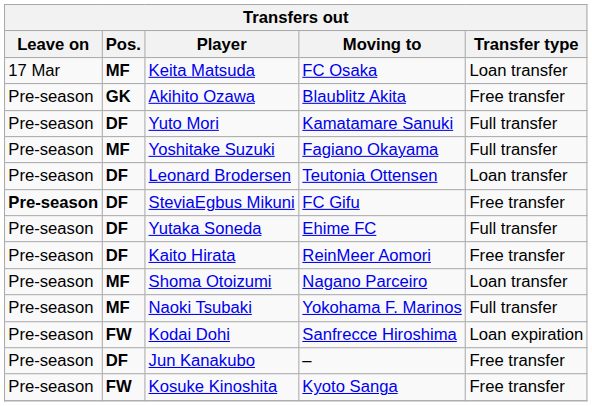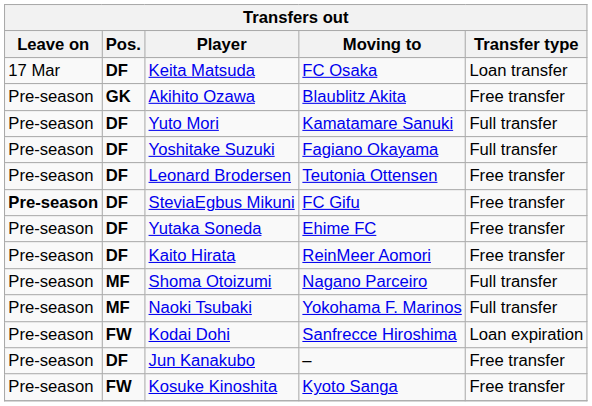(118, 70) MF -> (117, 70) DF
(118, 149) MF -> (117, 149) DF
(518, 176) Loan transfer -> (517, 176) Free transfer
(513, 228) Full transfer -> (517, 228) Free transfer
(518, 281) Loan transfer -> (513, 281) Full transfer
